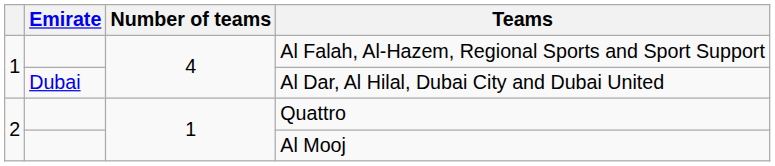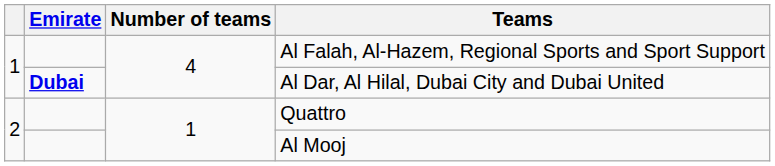(55, 82) normal -> (57, 82) bold
